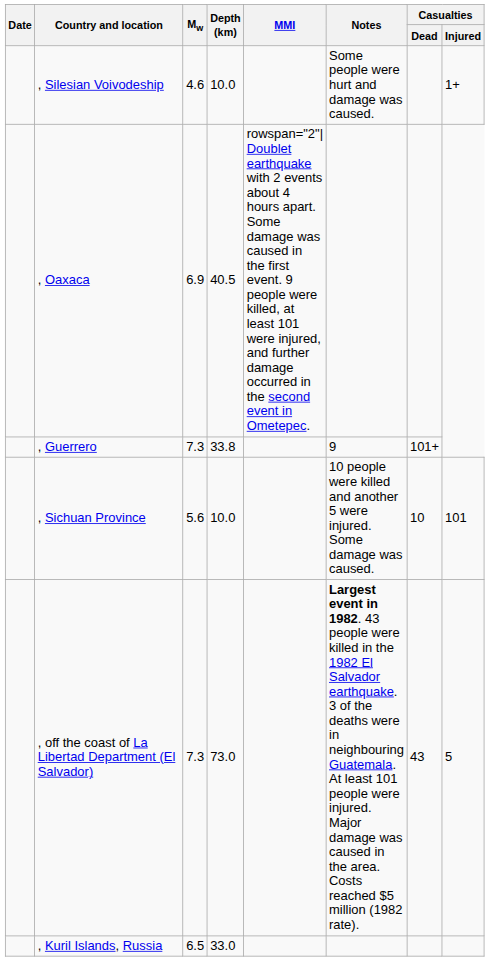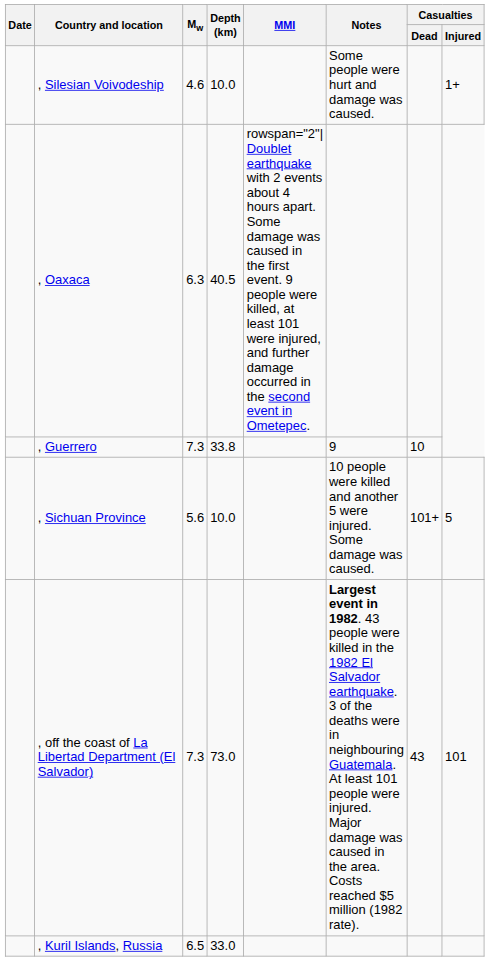(195, 280) 6.9 -> (195, 280) 6.3
(425, 446) 101+ -> (417, 446) 10
(417, 518) 10 -> (425, 518) 101+
(456, 518) 101 -> (449, 518) 5
(449, 757) 5 -> (456, 757) 101
